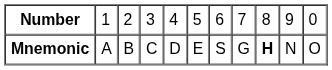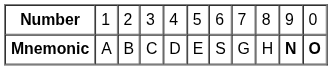(268, 49) bold -> (268, 49) normal
(291, 49) normal -> (291, 49) bold
(315, 49) normal -> (315, 49) bold
